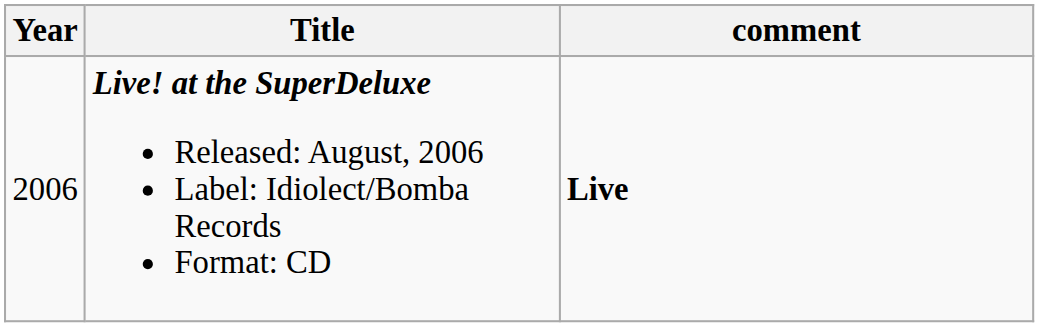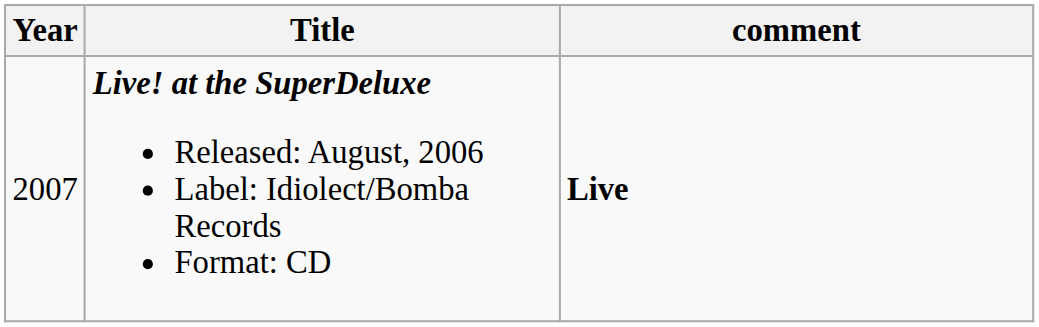(45, 188) 2006 -> (45, 188) 2007
